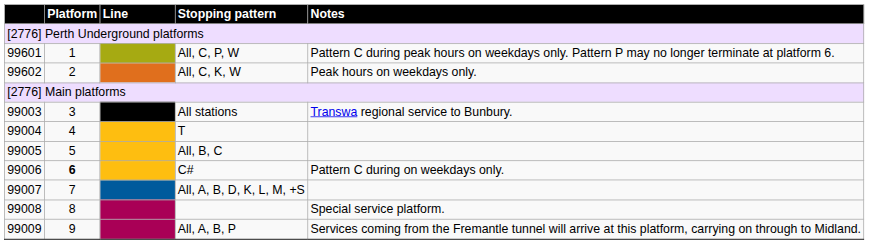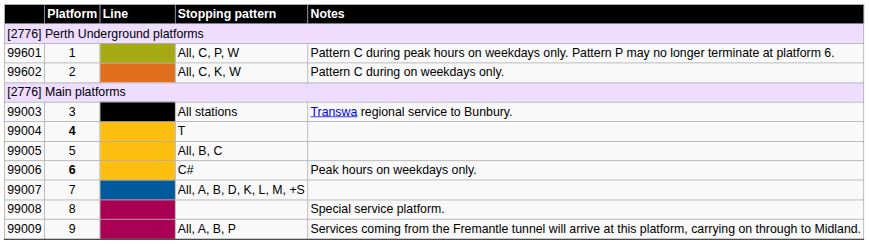(394, 72) Peak hours on weekdays only. -> (407, 72) Pattern C during on weekdays only.
(72, 131) normal -> (72, 131) bold
(407, 170) Pattern C during on weekdays only. -> (394, 170) Peak hours on weekdays only.
